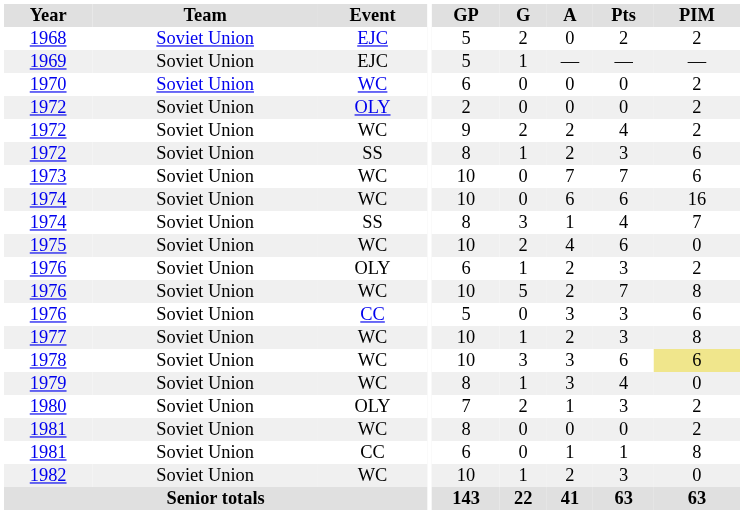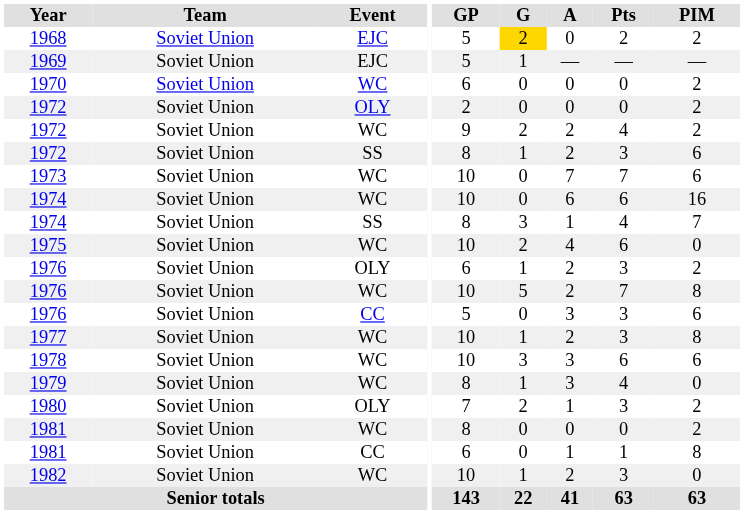(523, 38) no background -> (523, 38) gold background
(697, 360) khaki background -> (697, 360) no background
